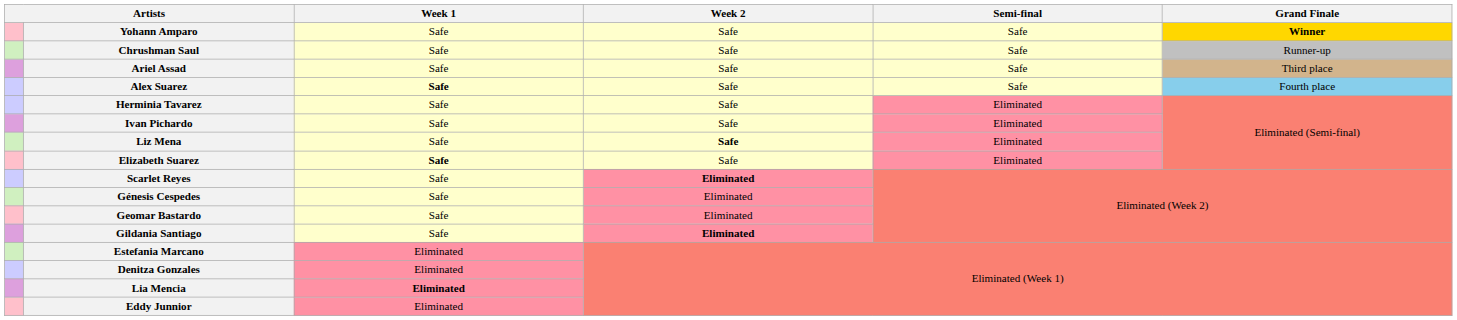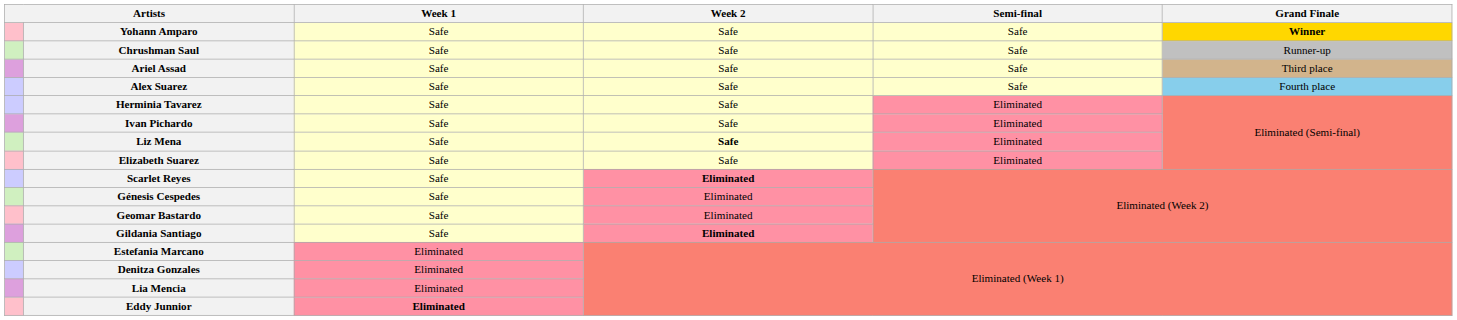(439, 87) bold -> (439, 87) normal
(439, 160) bold -> (439, 160) normal
(439, 288) bold -> (439, 288) normal
(439, 306) normal -> (439, 306) bold
